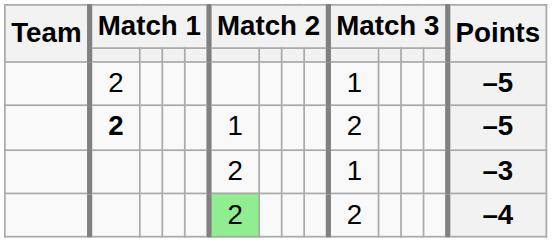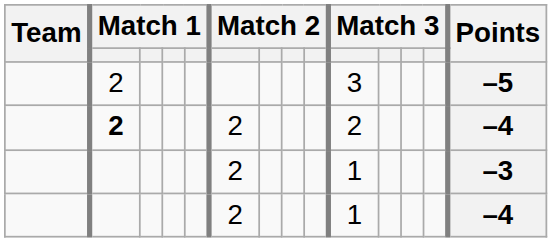(355, 83) 1 -> (355, 83) 3
(235, 127) 1 -> (235, 127) 2
(498, 127) –5 -> (498, 127) –4
(235, 214) lightgreen background -> (235, 214) no background
(355, 214) 2 -> (355, 214) 1
